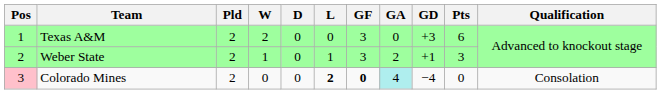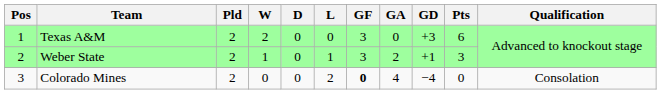(21, 78) pink background -> (21, 78) no background
(330, 78) bold -> (330, 78) normal
(396, 78) paleturquoise background -> (396, 78) no background
